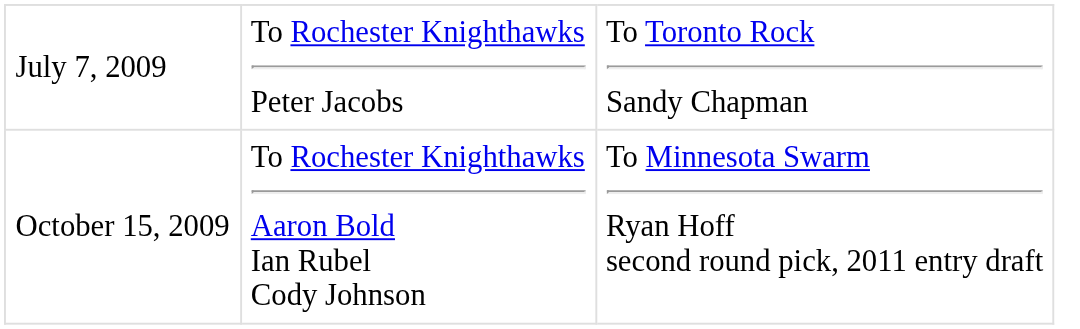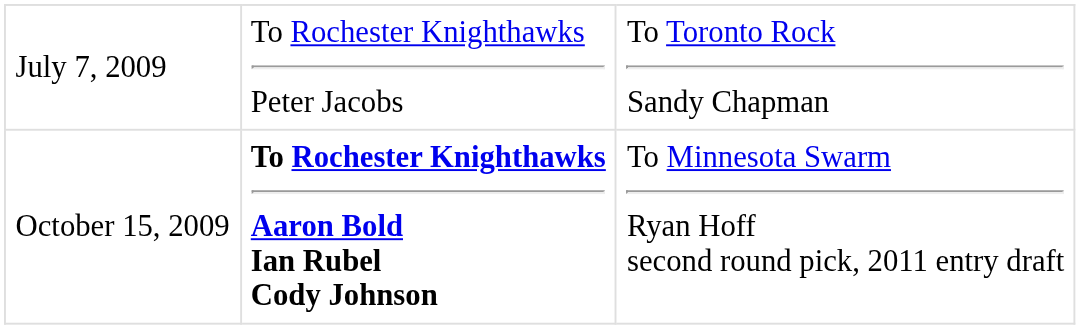(418, 226) normal -> (428, 226) bold
